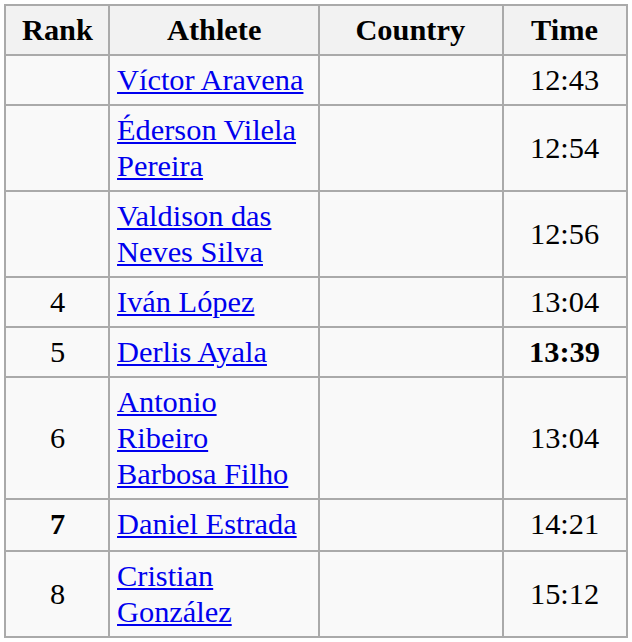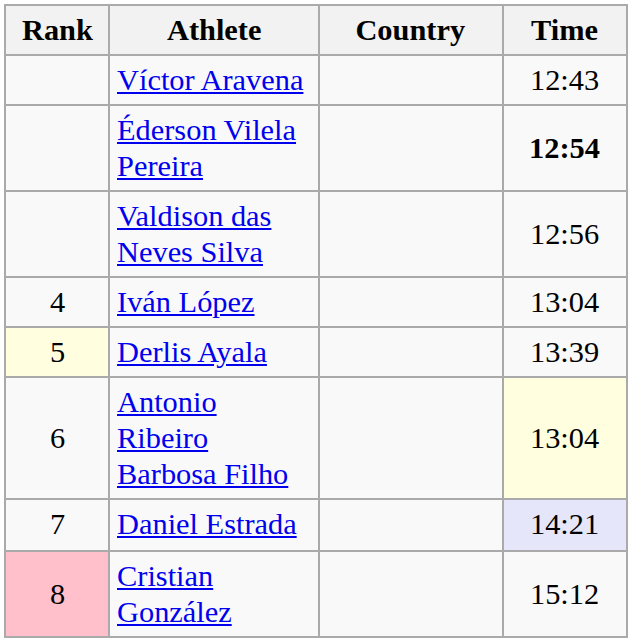(565, 148) normal -> (565, 148) bold
(57, 352) no background -> (57, 352) lightyellow background
(565, 352) bold -> (565, 352) normal
(565, 438) no background -> (565, 438) lightyellow background
(57, 524) bold -> (57, 524) normal
(565, 524) no background -> (565, 524) lavender background
(57, 592) no background -> (57, 592) pink background
